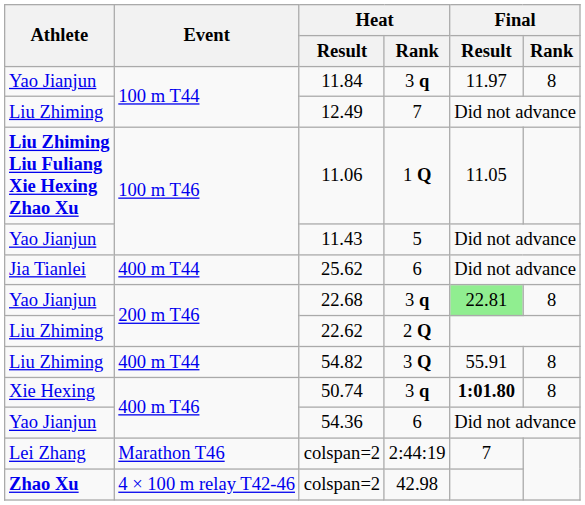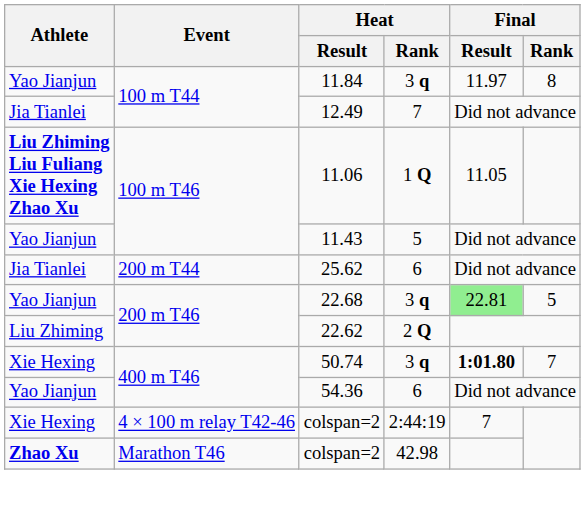(56, 112) Liu Zhiming -> (47, 112) Jia Tianlei
(159, 269) 400 m T44 -> (159, 269) 200 m T44
(552, 300) 8 -> (552, 300) 5
- row: (342, 361)
(552, 392) 8 -> (552, 361) 7
(47, 453) Lei Zhang -> (52, 423) Xie Hexing
(171, 453) Marathon T46 -> (207, 423) 4 × 100 m relay T42-46
(207, 484) 4 × 100 m relay T42-46 -> (171, 453) Marathon T46
